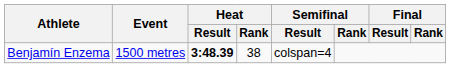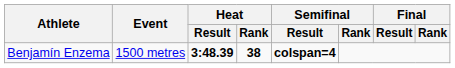(254, 53) normal -> (254, 53) bold
(303, 53) normal -> (305, 53) bold
